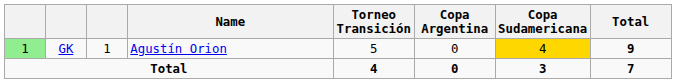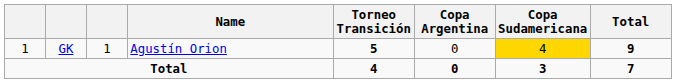(25, 49) lightgreen background -> (25, 49) no background
(374, 49) normal -> (374, 49) bold
